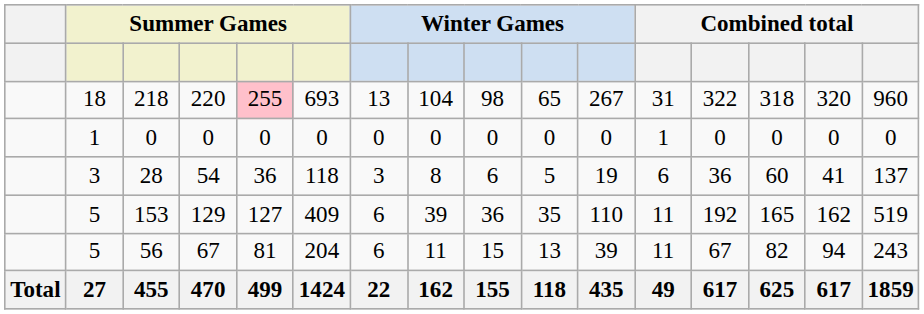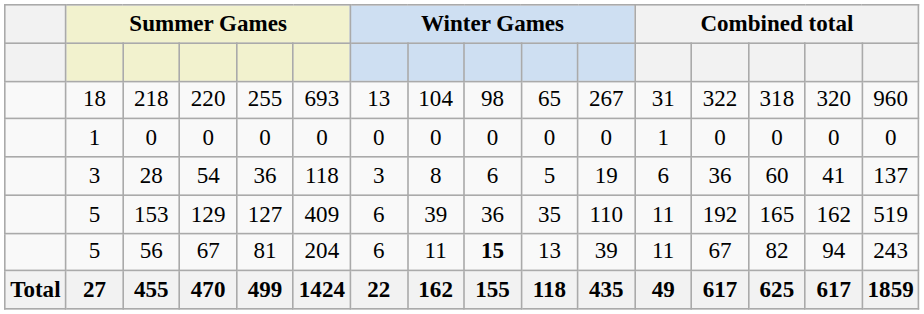(265, 99) pink background -> (265, 99) no background
(493, 251) normal -> (493, 251) bold
